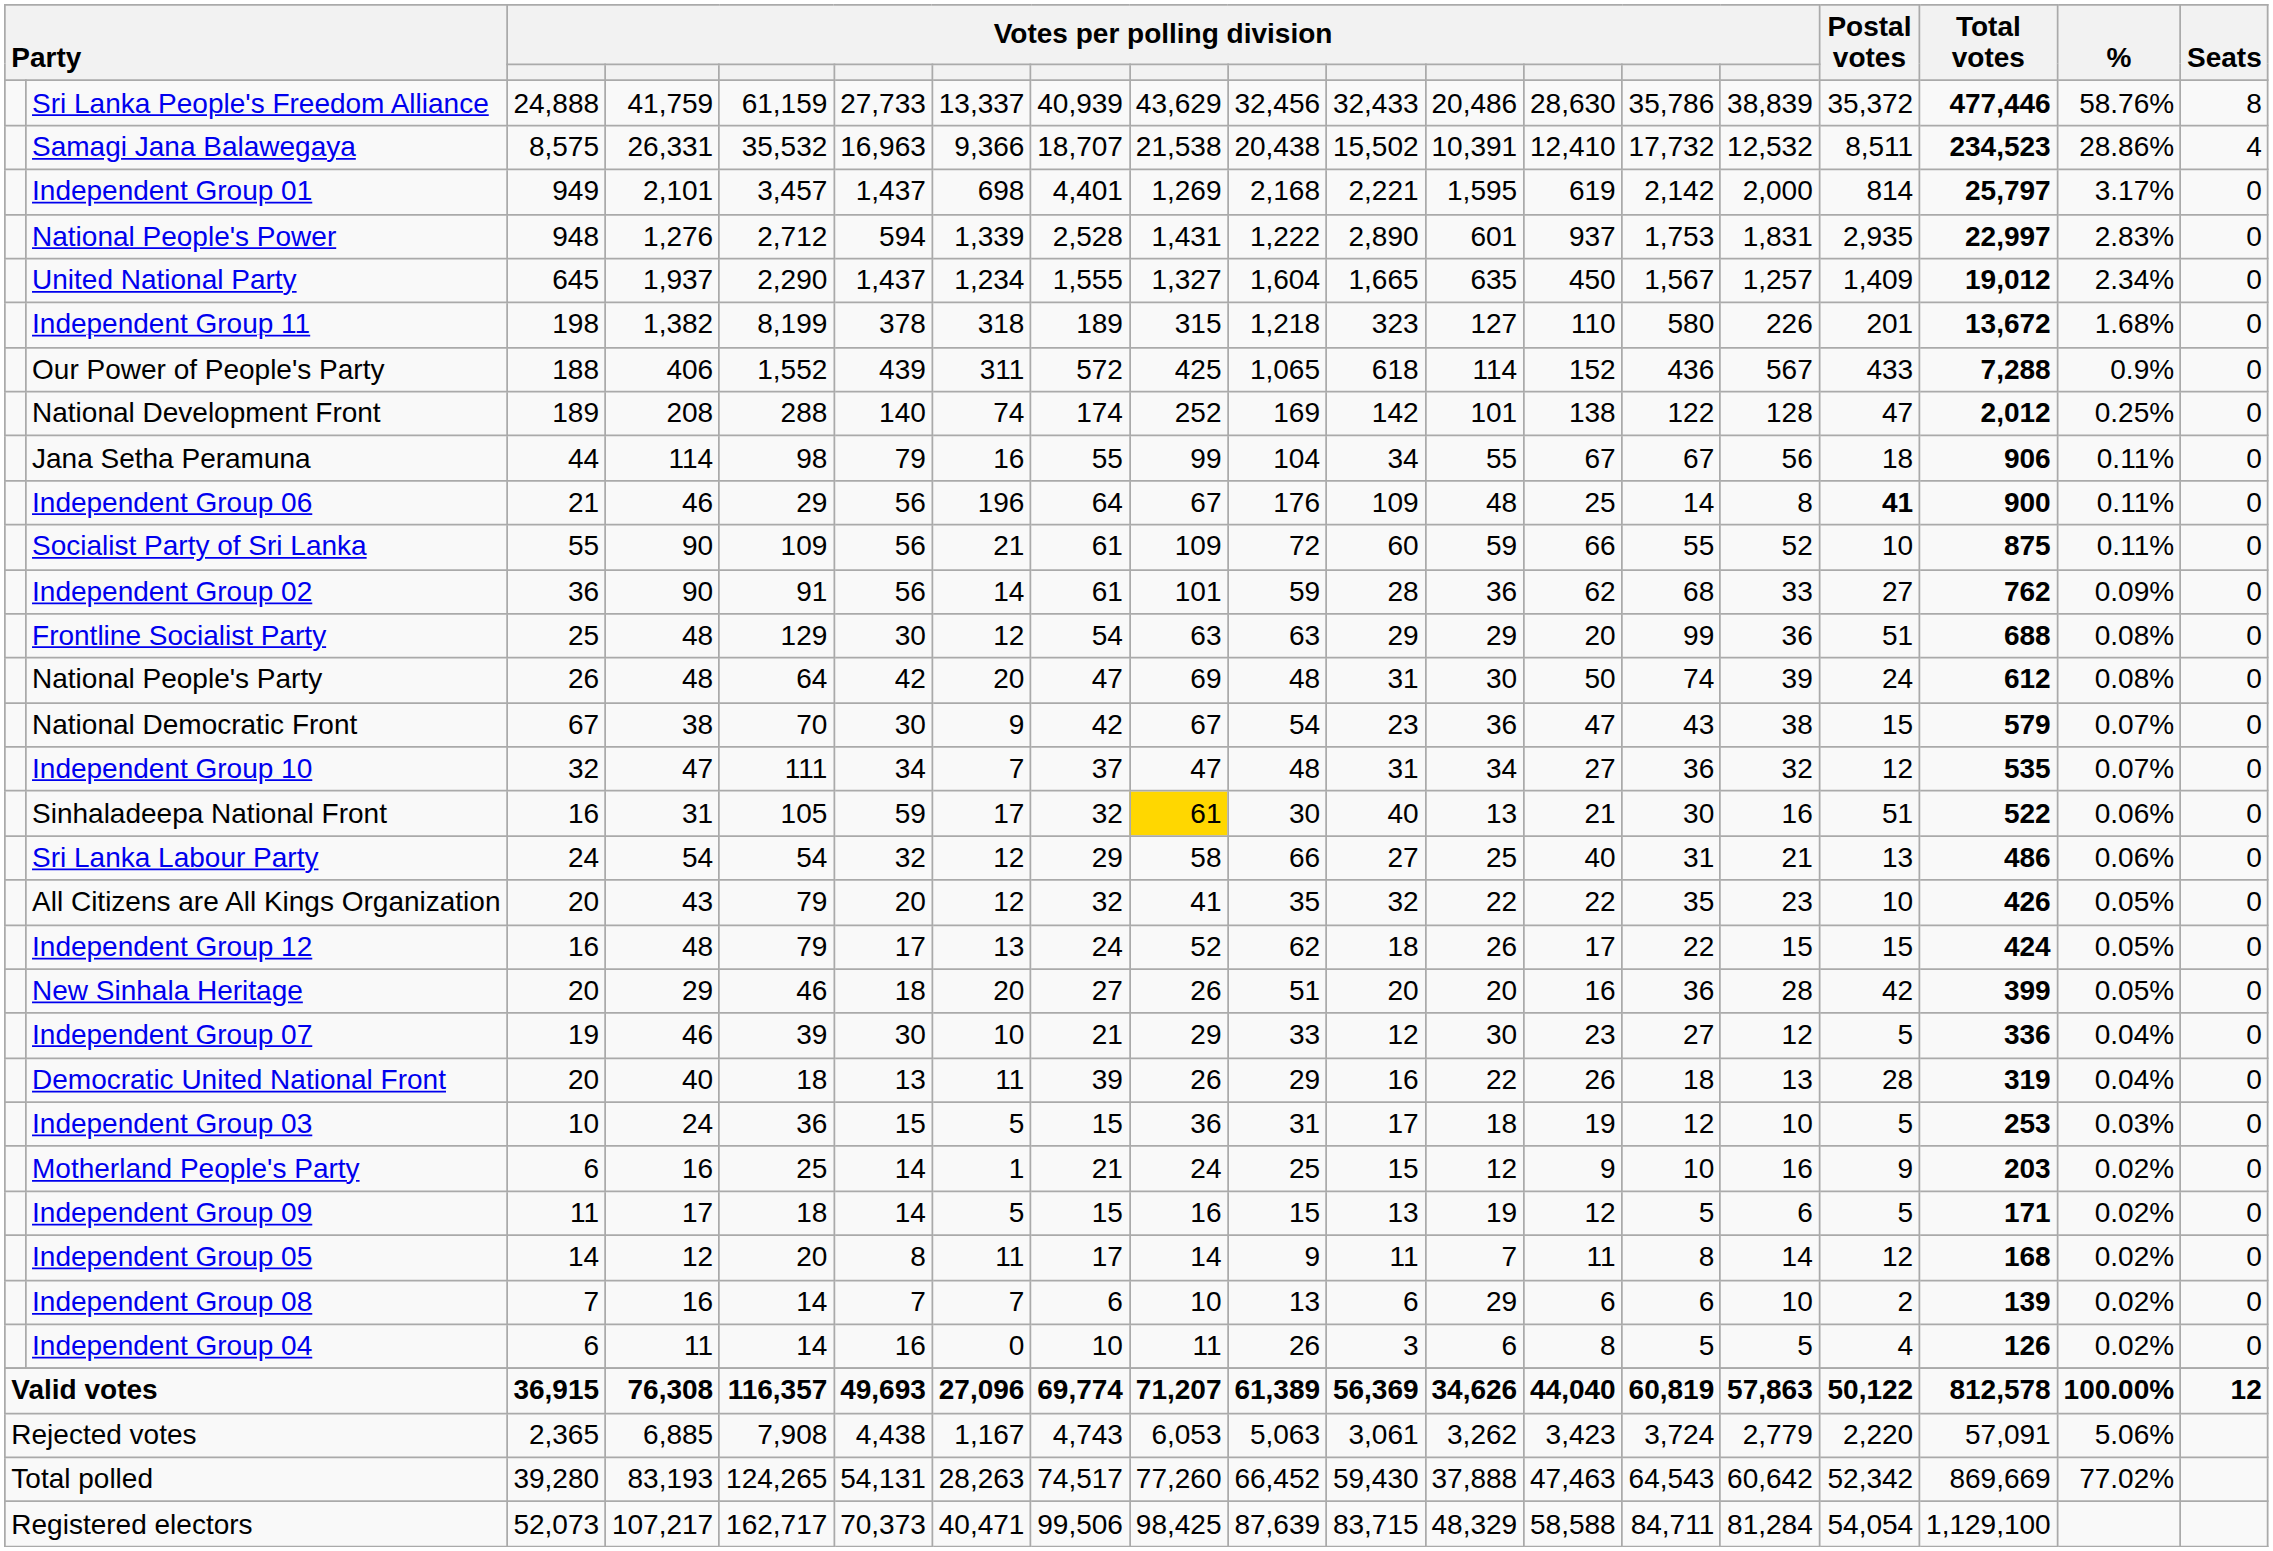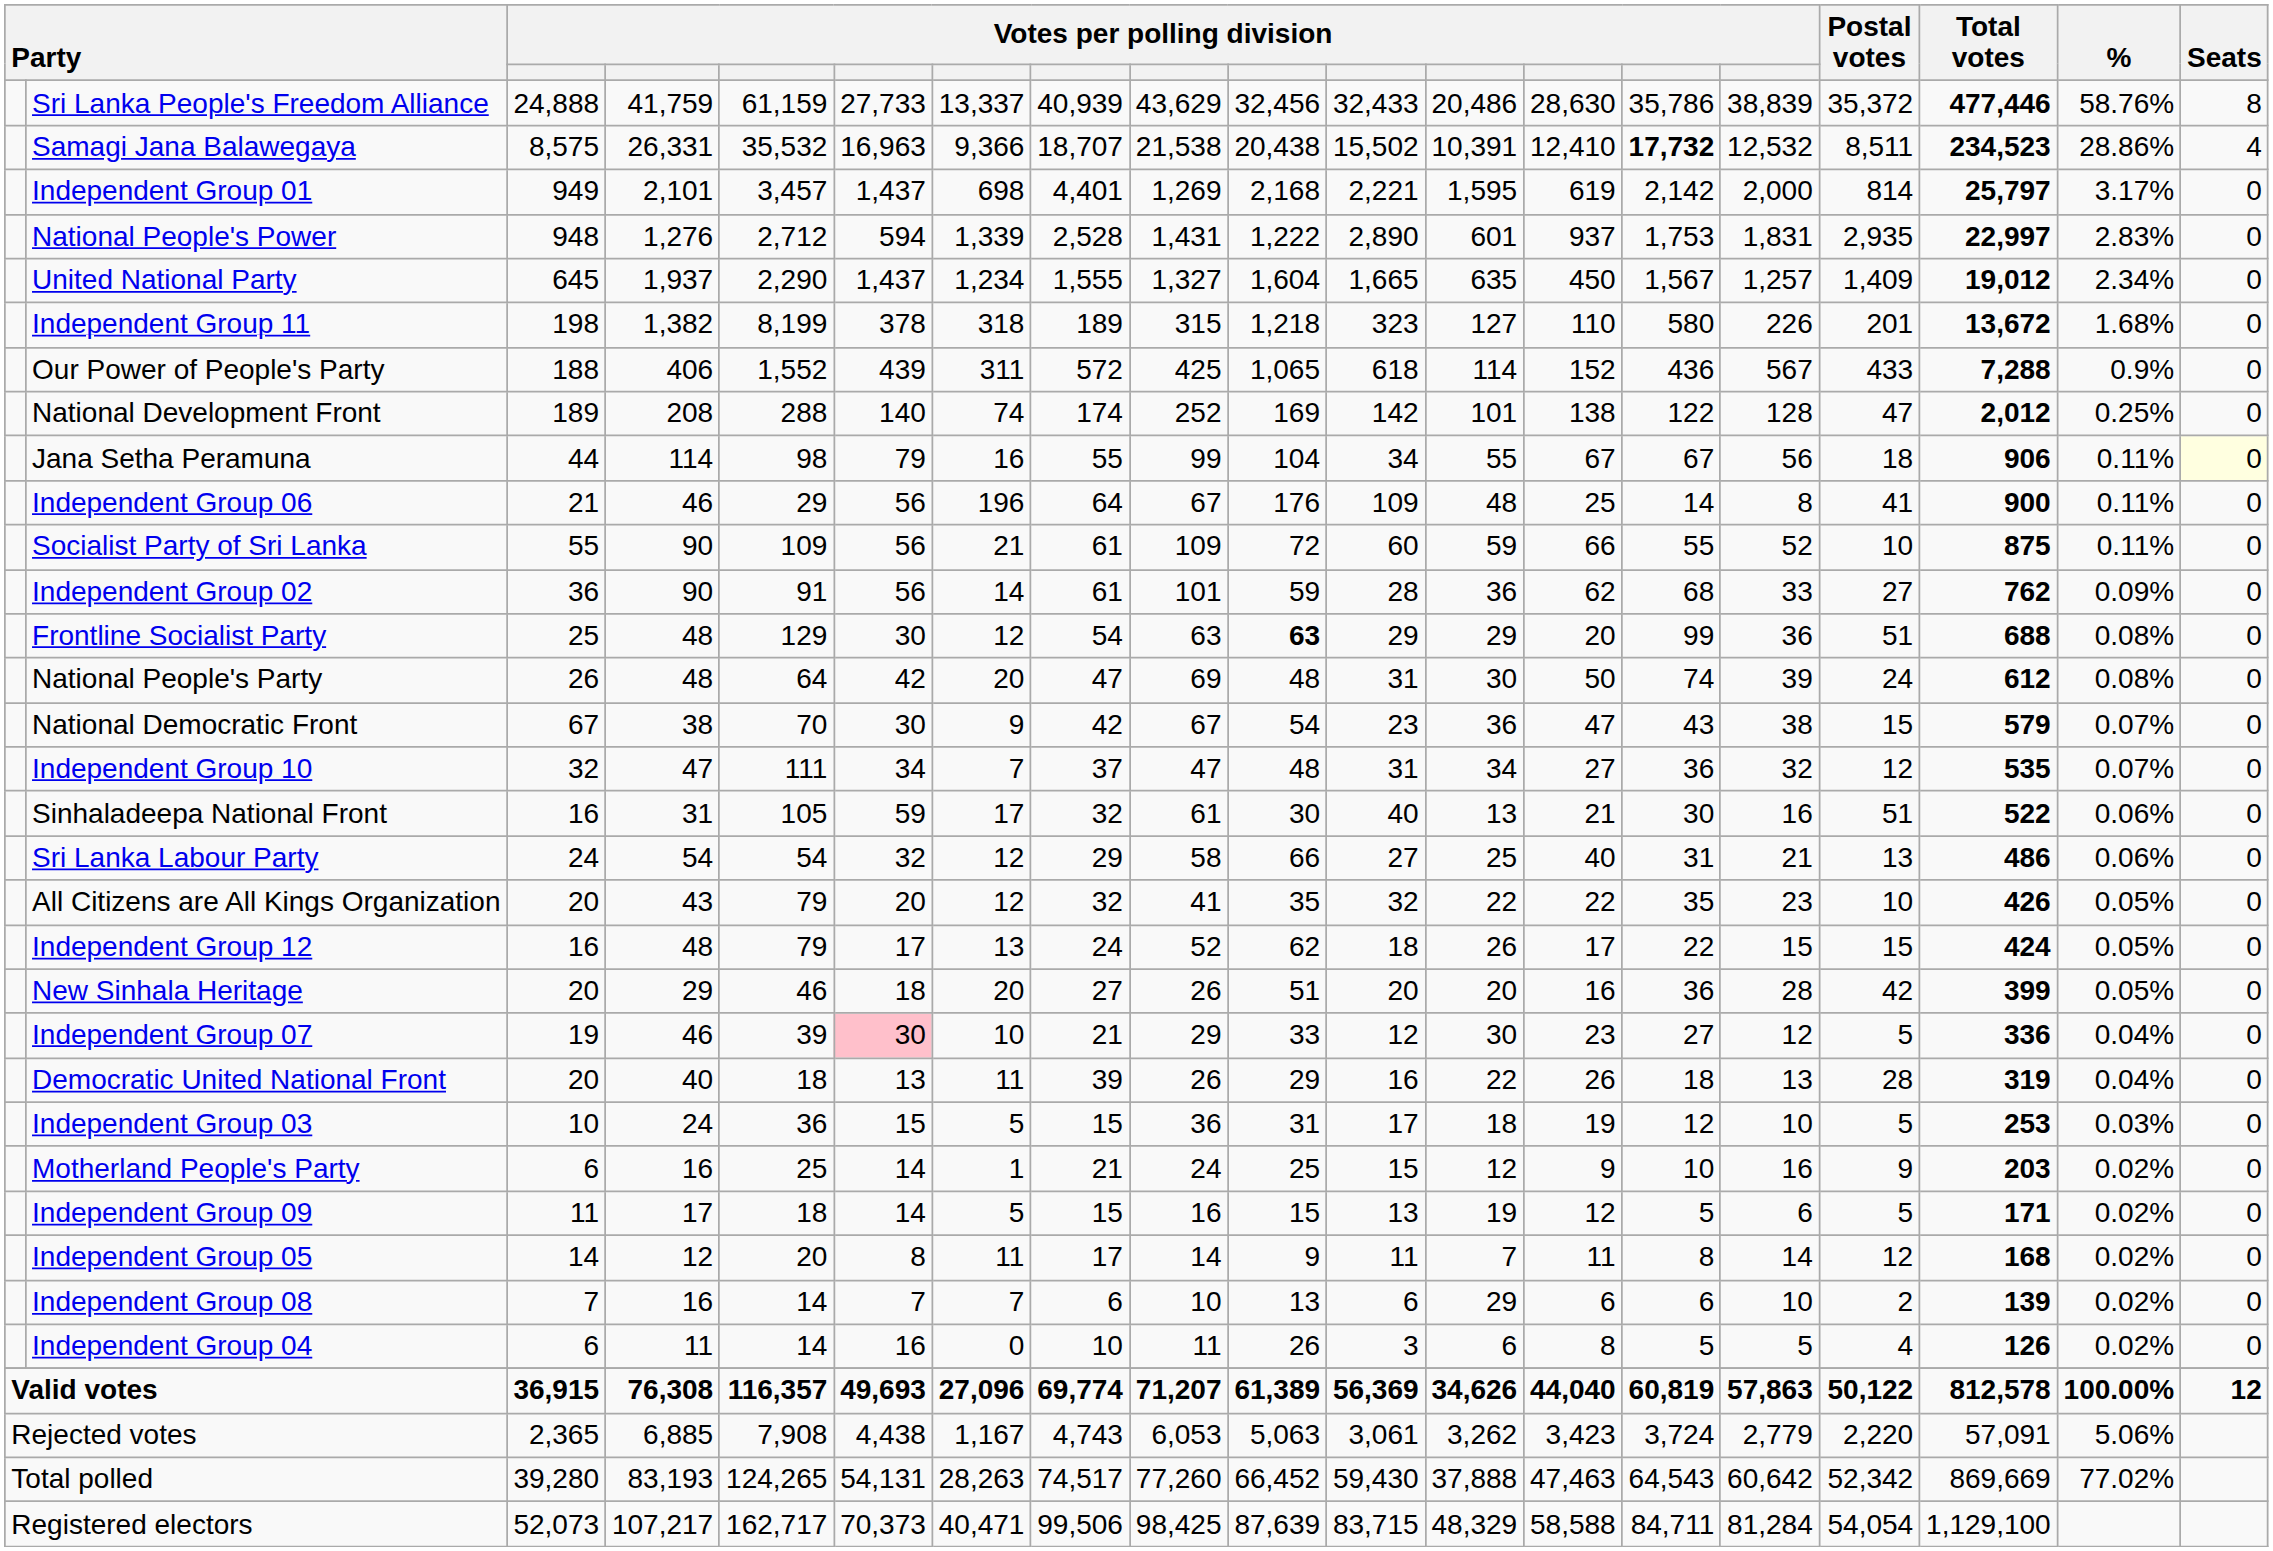(1671, 147) normal -> (1671, 147) bold
(2254, 457) no background -> (2254, 457) lightyellow background
(1898, 502) bold -> (1898, 502) normal
(1304, 635) normal -> (1304, 635) bold
(1206, 813) gold background -> (1206, 813) no background
(910, 1035) no background -> (910, 1035) pink background
